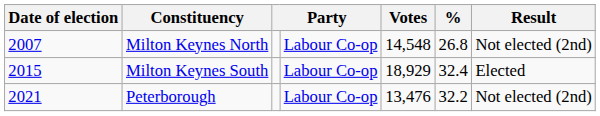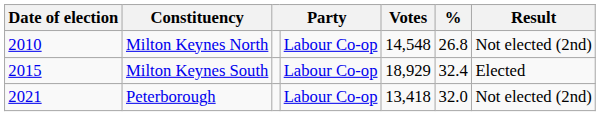(25, 44) 2007 -> (25, 44) 2010
(408, 96) 13,476 -> (408, 96) 13,418
(453, 96) 32.2 -> (453, 96) 32.0
